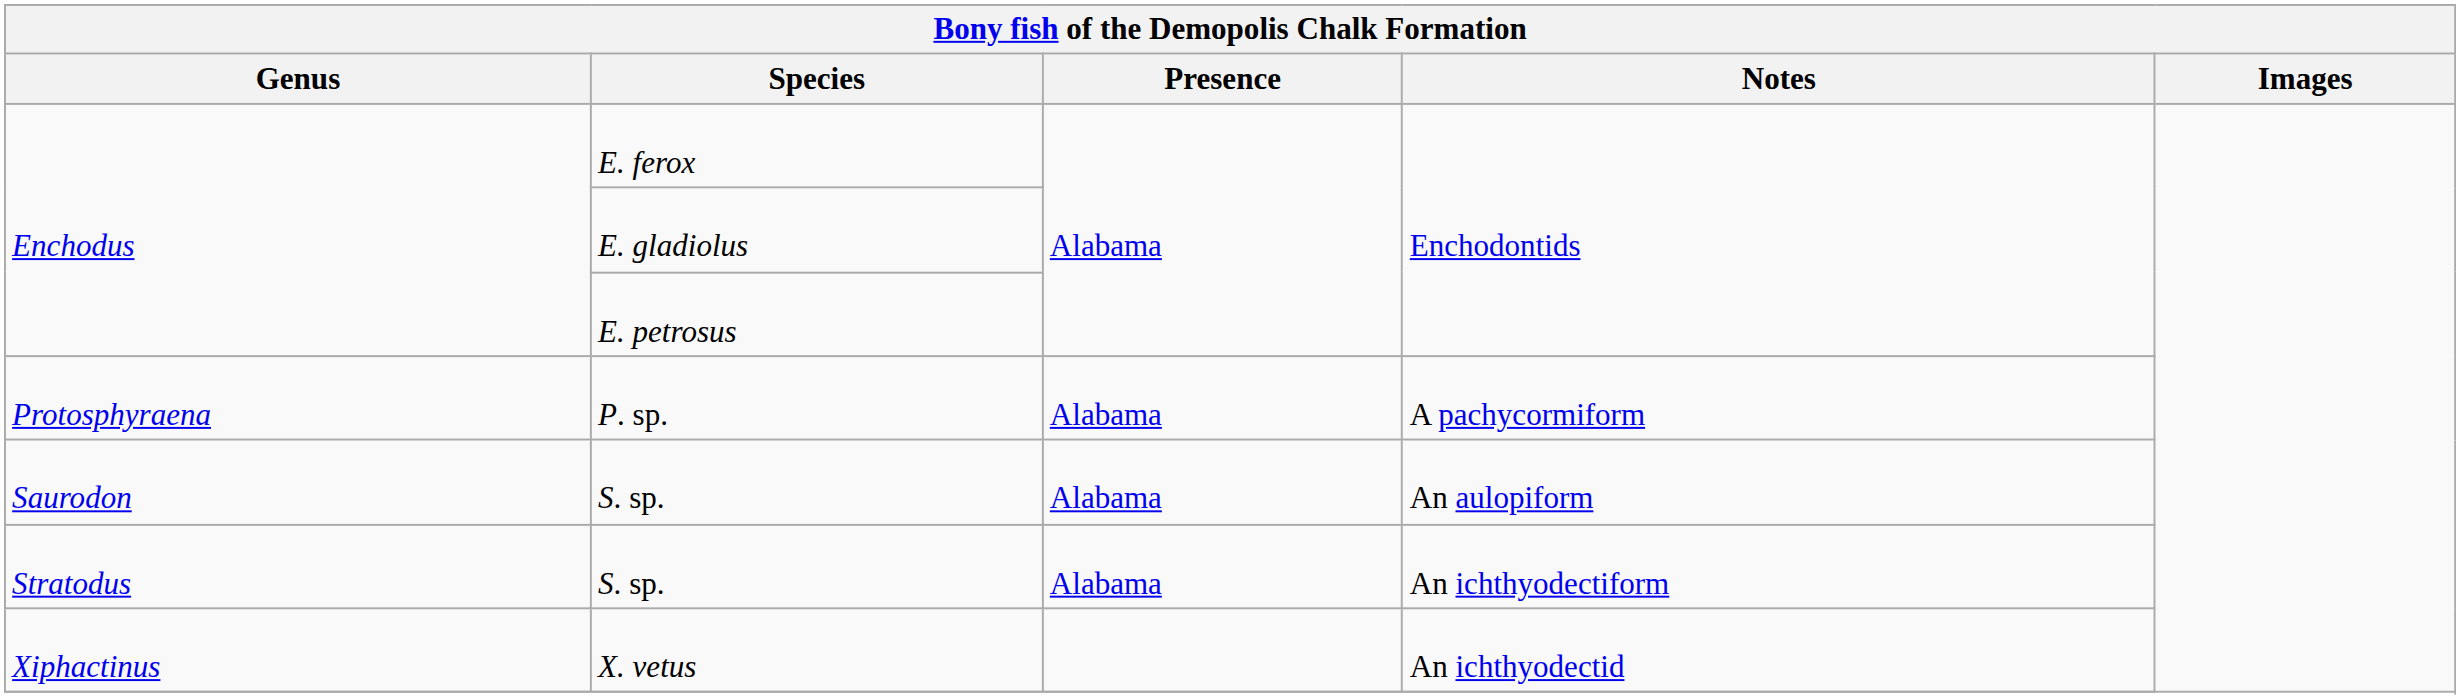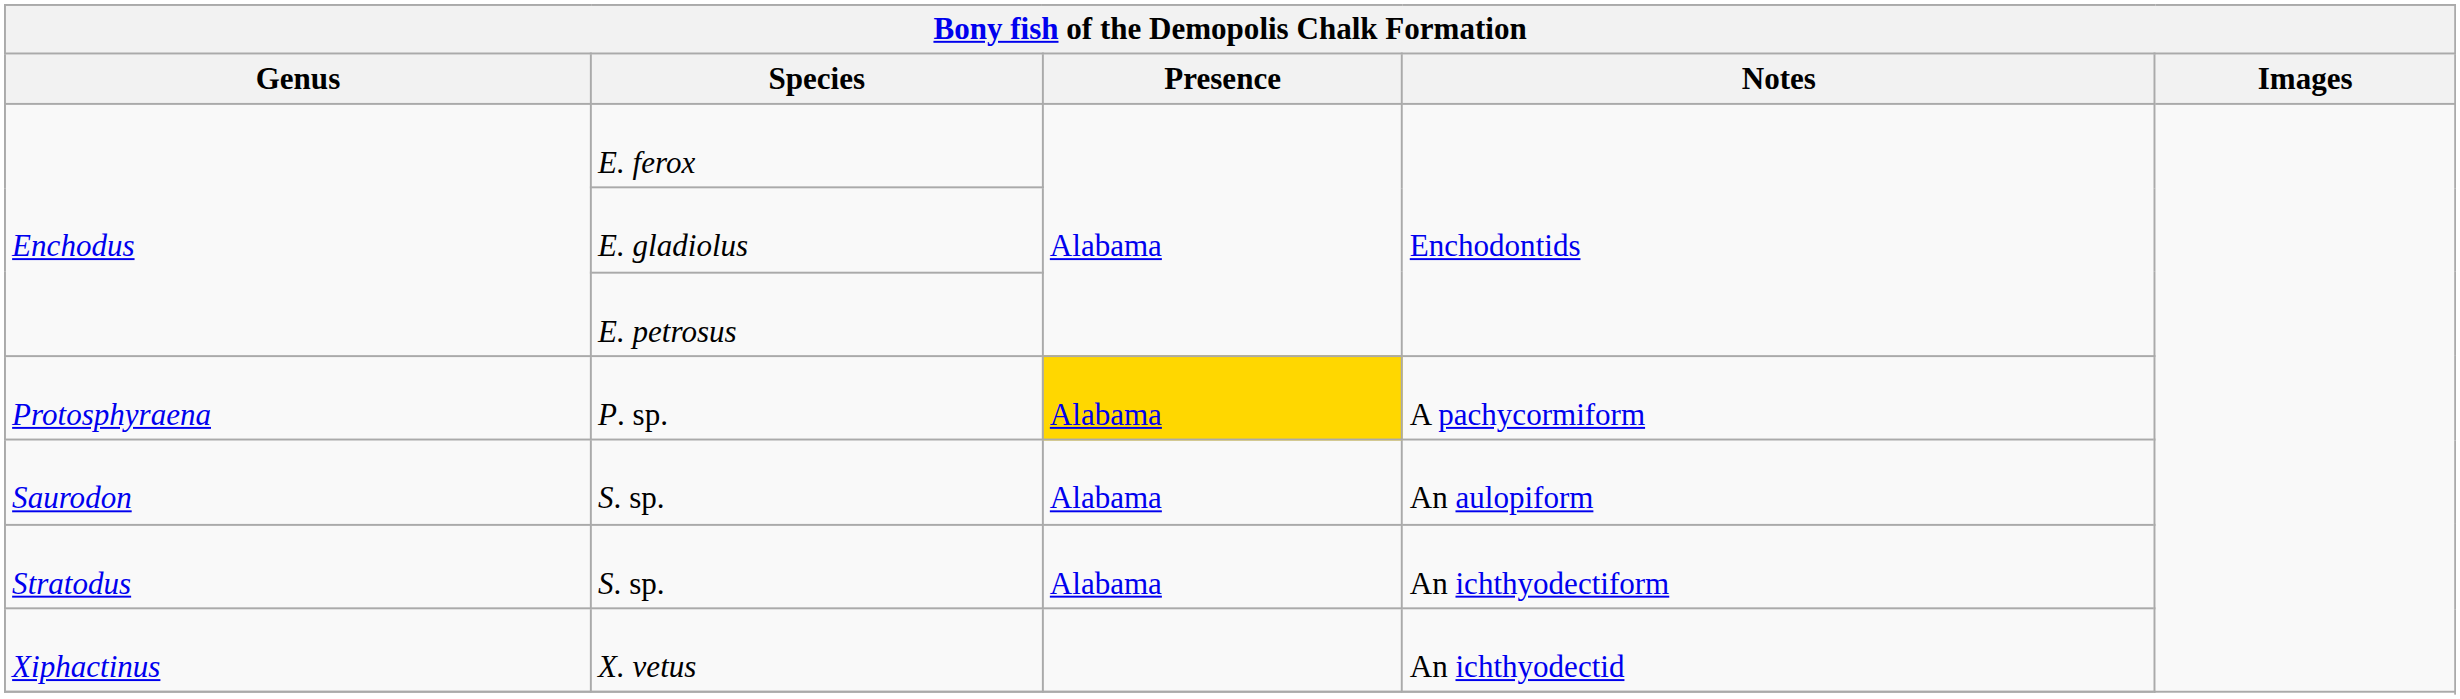(1106, 414) no background -> (1106, 414) gold background
